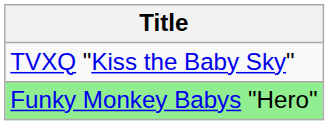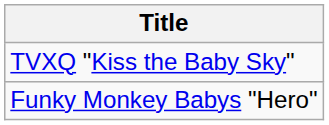(164, 100) lightgreen background -> (164, 100) no background
